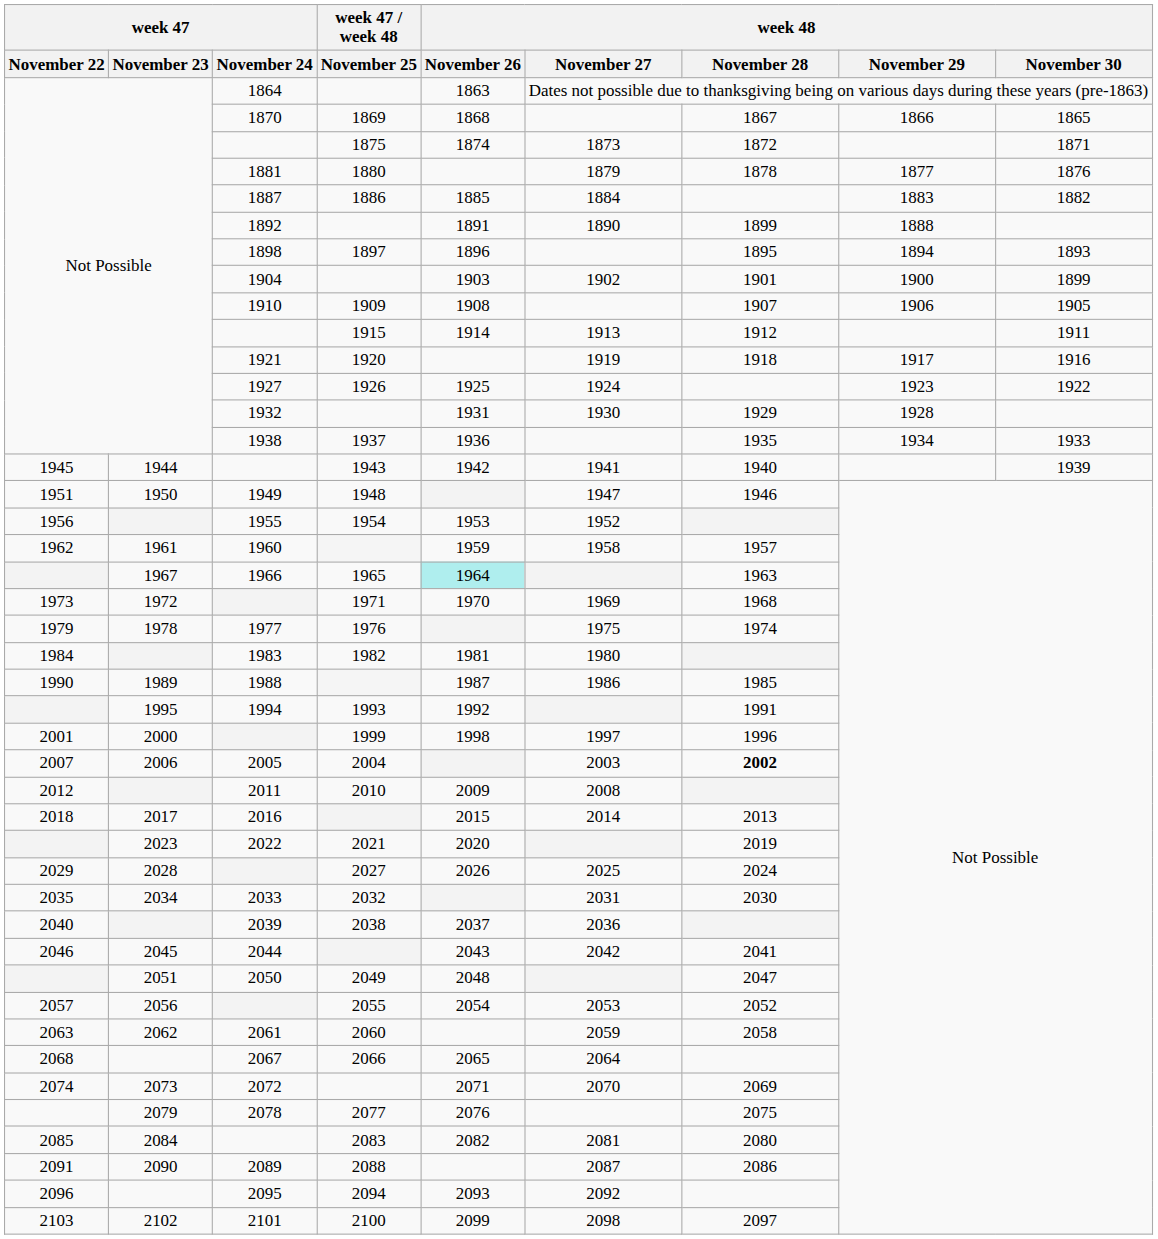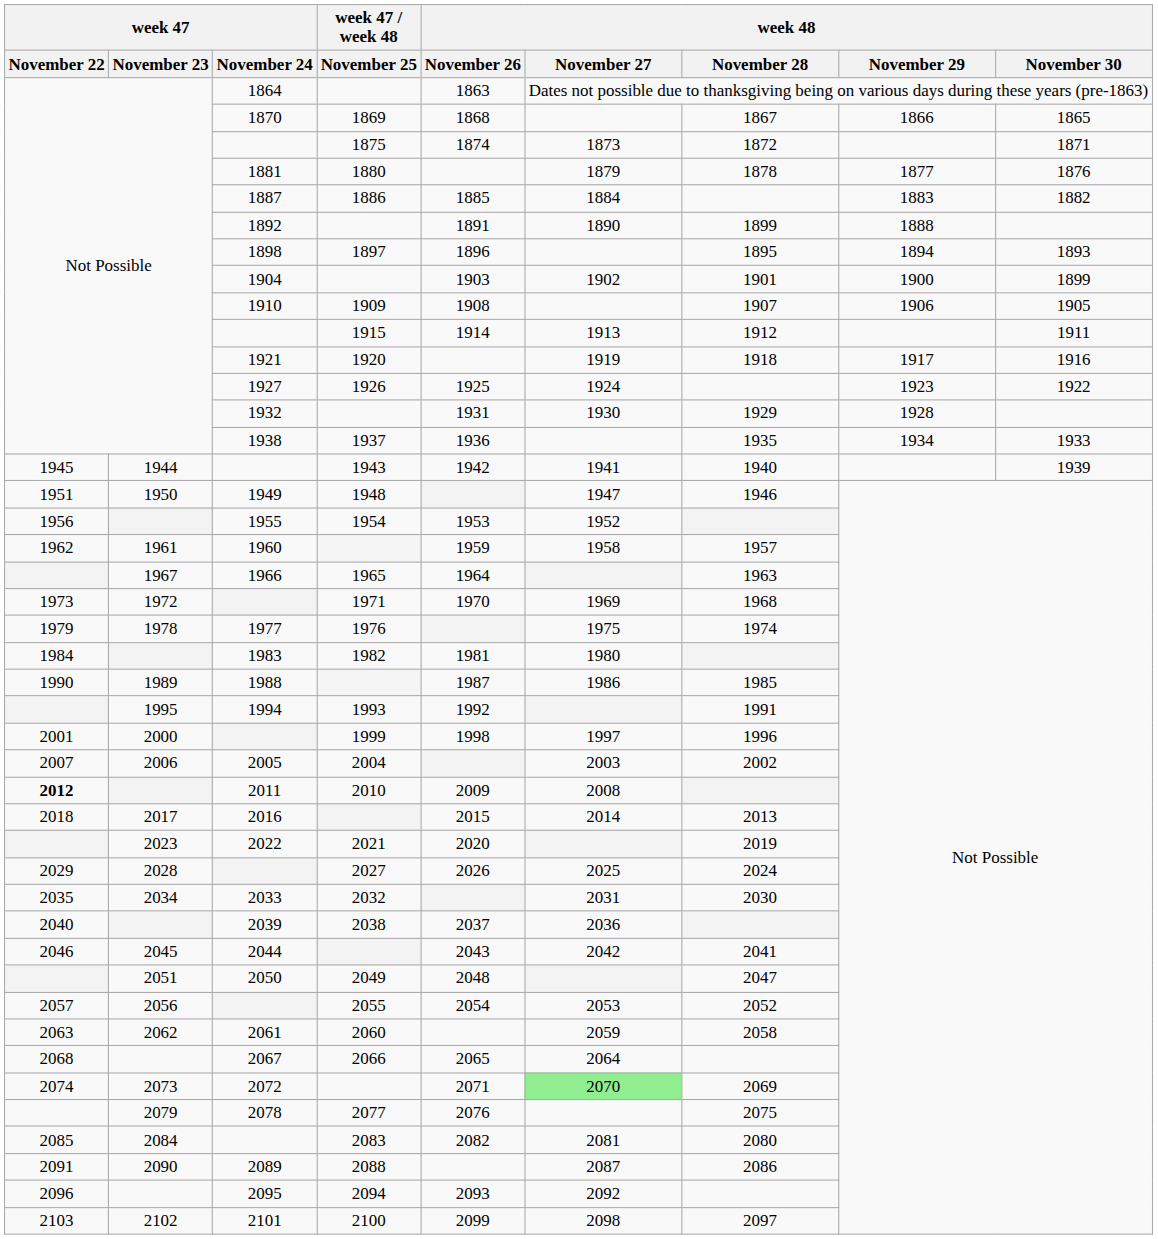(473, 574) paleturquoise background -> (473, 574) no background
(760, 763) bold -> (760, 763) normal
(57, 790) normal -> (57, 790) bold
(603, 1086) no background -> (603, 1086) lightgreen background
